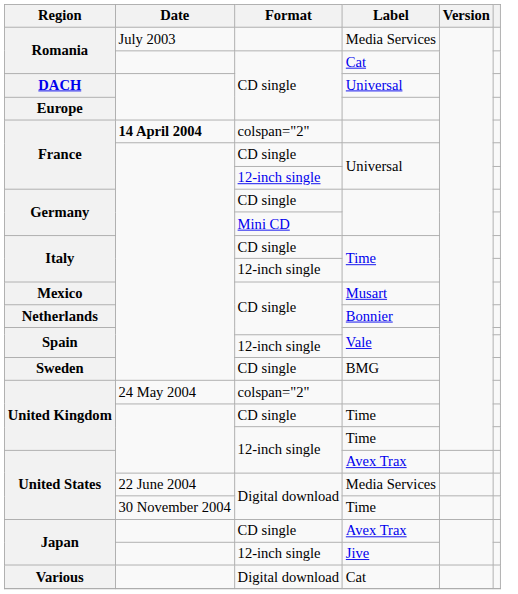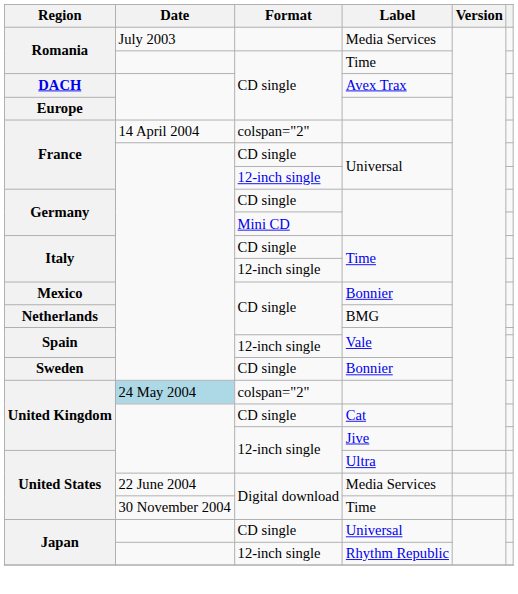(356, 62) Cat -> (361, 62) Time
(374, 85) Universal -> (376, 85) Avex Trax
(160, 131) bold -> (159, 131) normal
(366, 293) Musart -> (369, 293) Bonnier
(369, 316) Bonnier -> (362, 316) BMG
(362, 369) BMG -> (369, 369) Bonnier
(157, 392) no background -> (157, 392) lightblue background
(361, 415) Time -> (356, 415) Cat
(361, 438) Time -> (358, 438) Jive
(376, 461) Avex Trax -> (361, 461) Ultra
(376, 530) Avex Trax -> (374, 530) Universal
(358, 553) Jive -> (397, 553) Rhythm Republic
- row: (60, 576)
